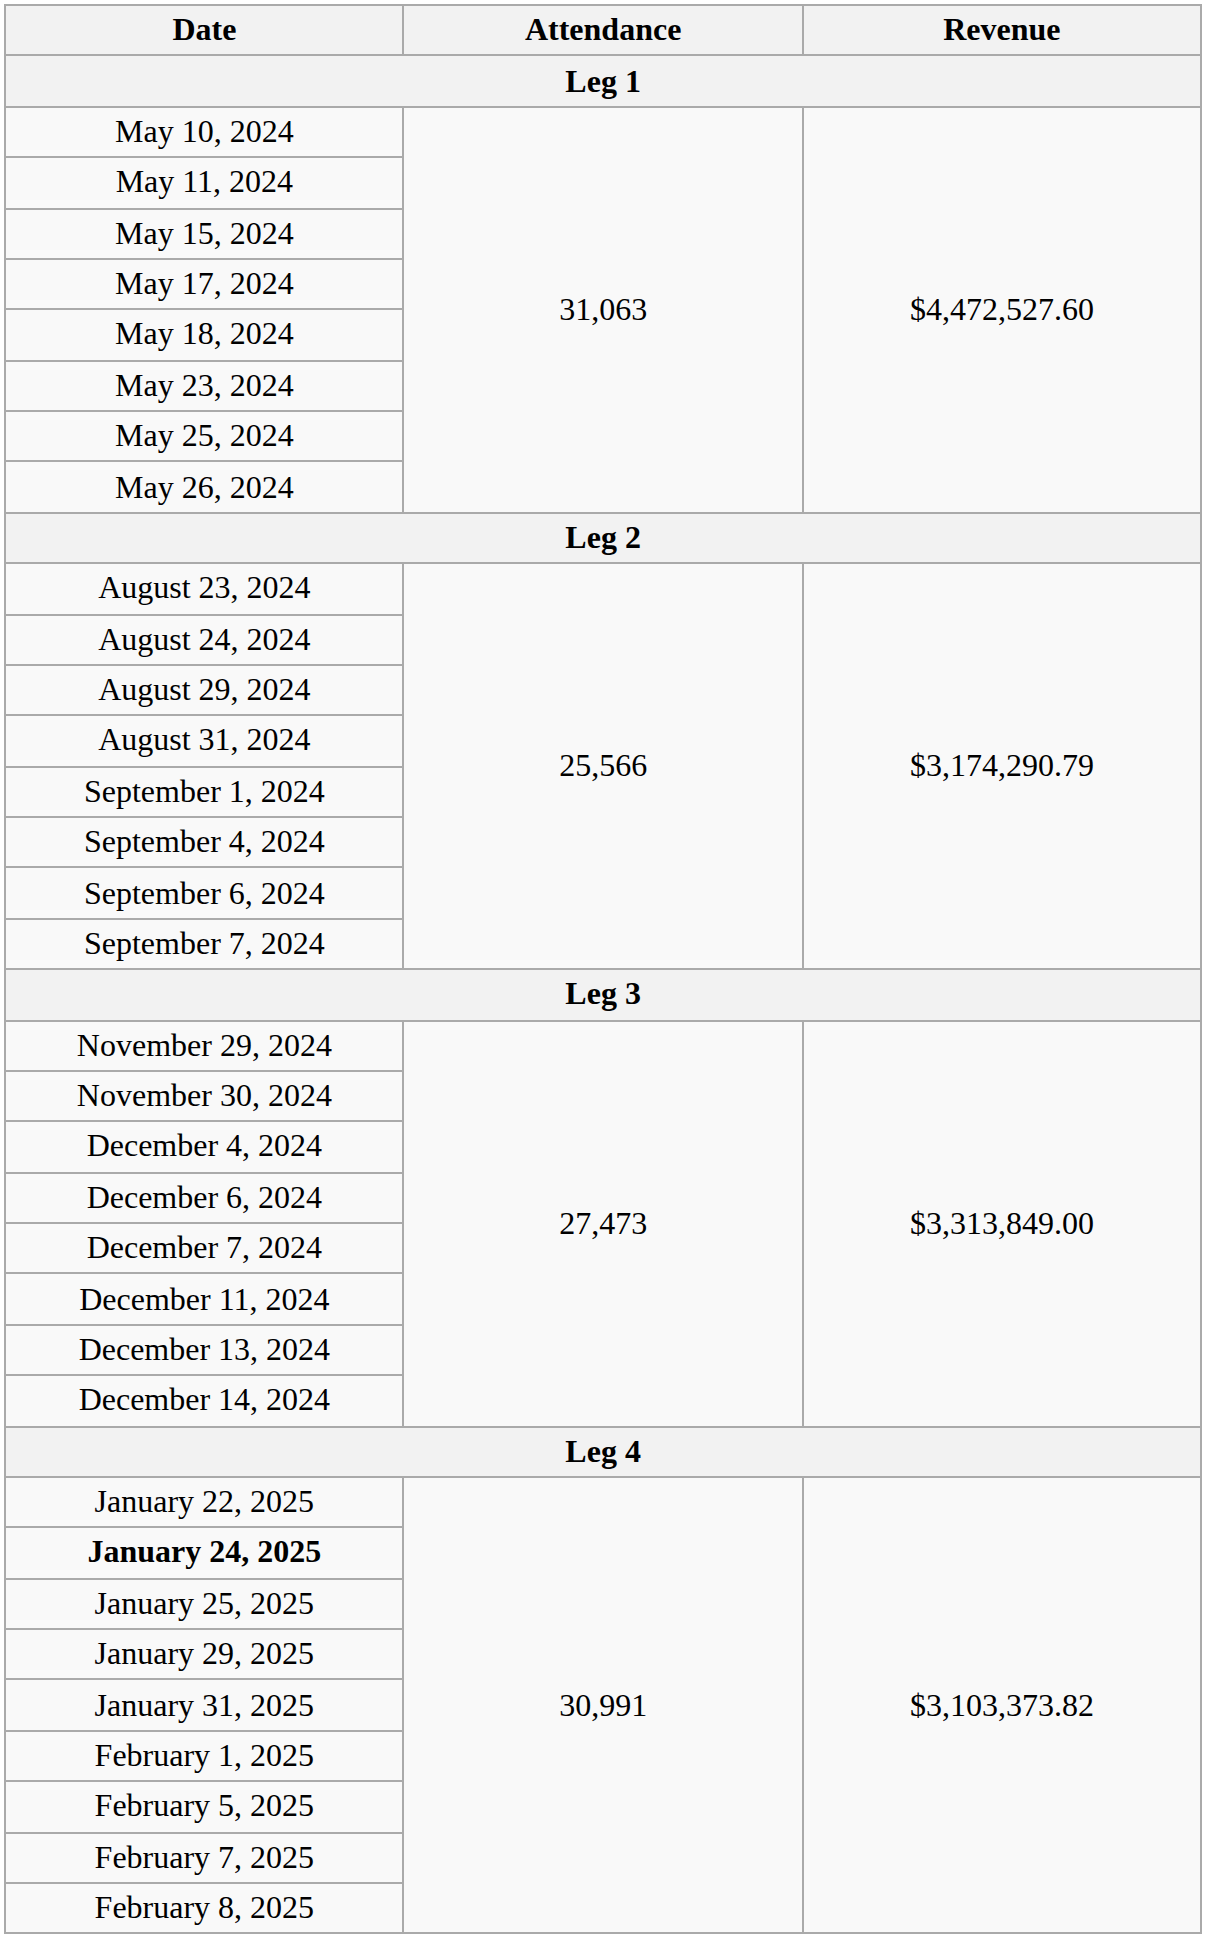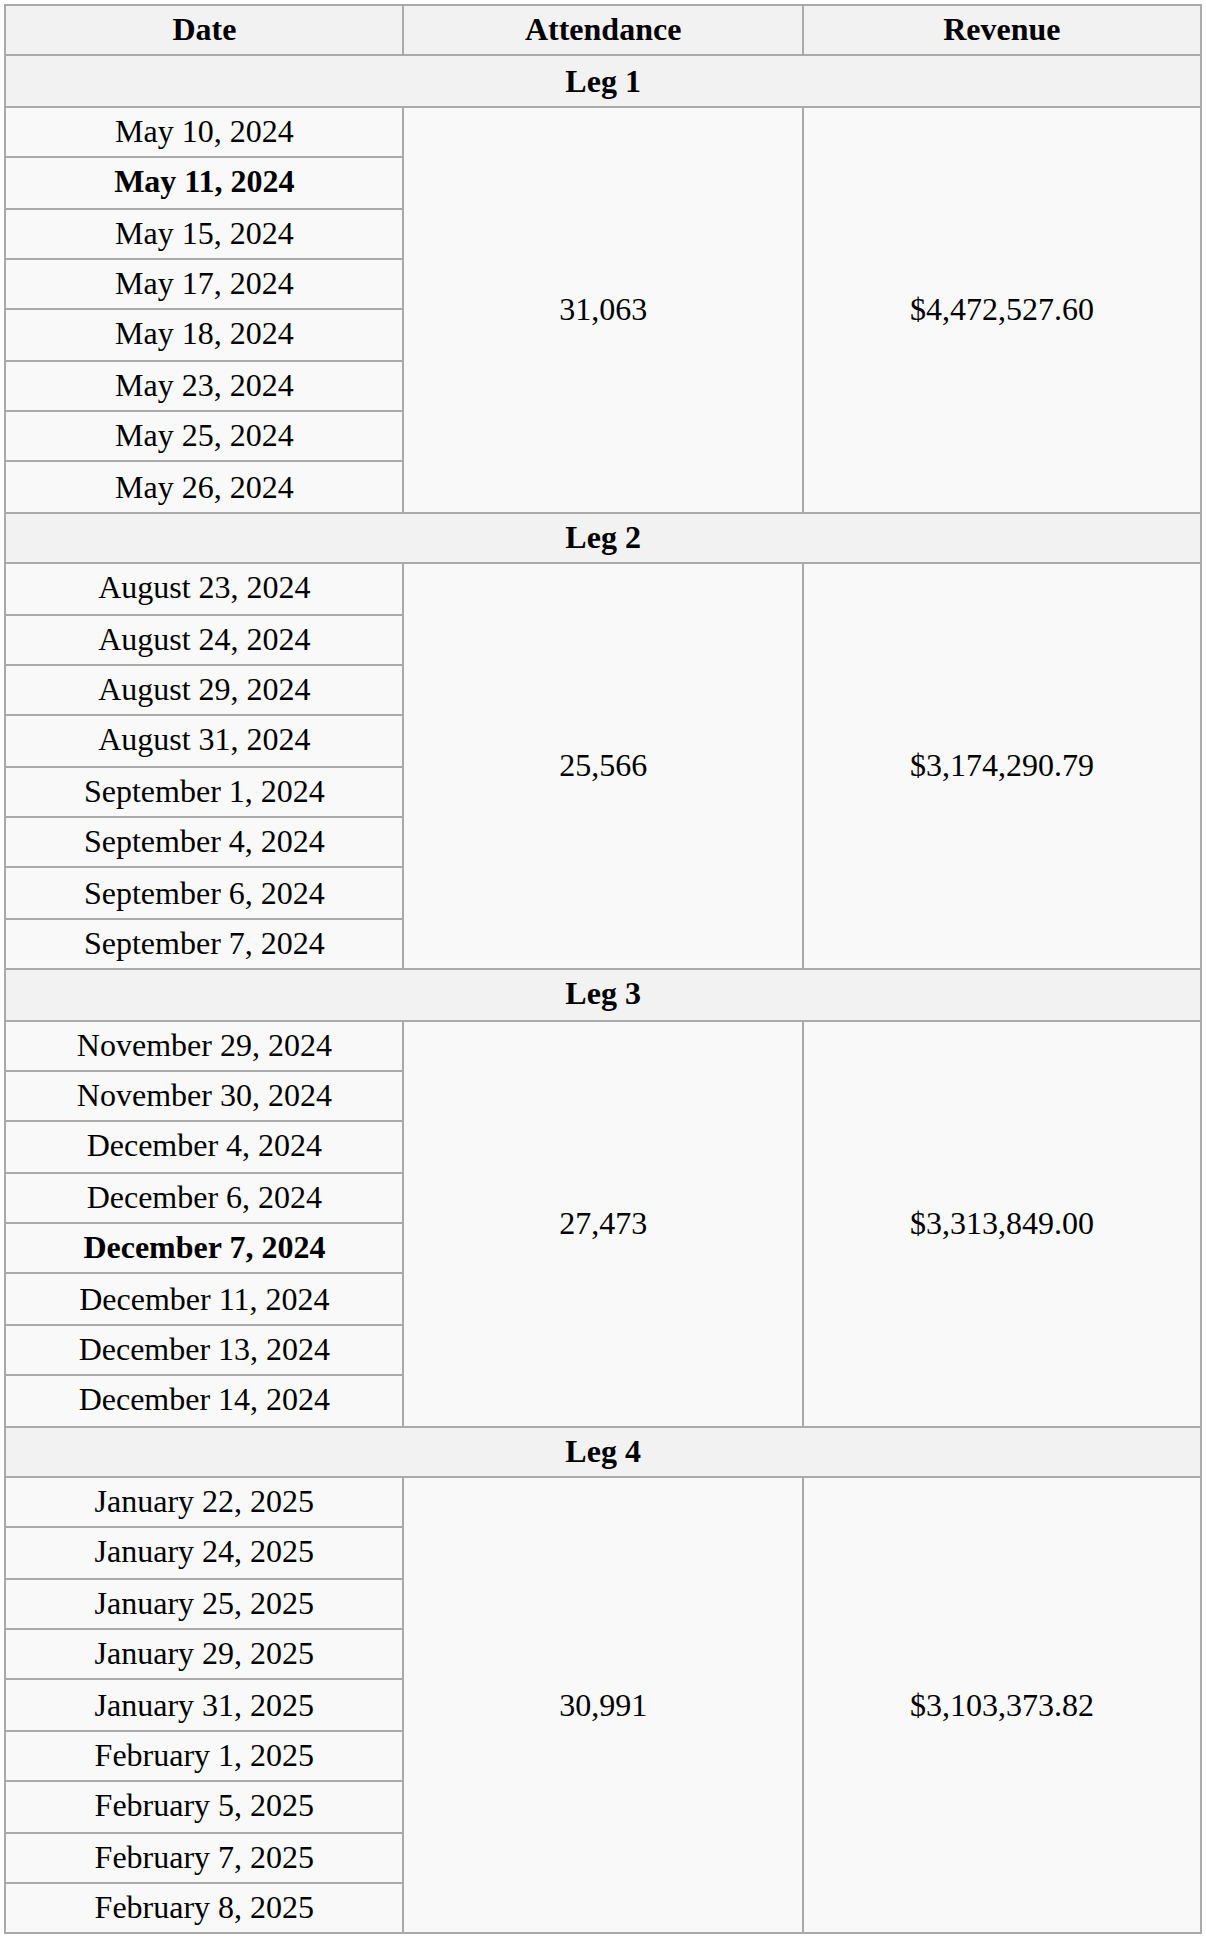(204, 182) normal -> (204, 182) bold
(204, 1247) normal -> (204, 1247) bold
(204, 1552) bold -> (204, 1552) normal
